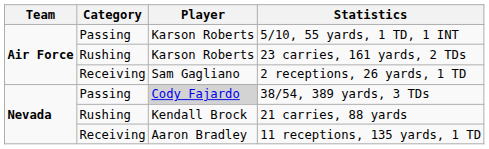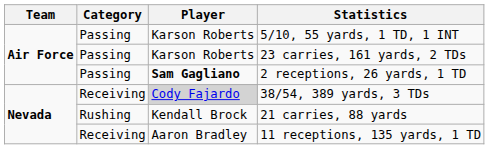(105, 54) Rushing -> (105, 54) Passing
(113, 74) Receiving -> (105, 74) Passing
(196, 74) normal -> (196, 74) bold
(105, 94) Passing -> (113, 94) Receiving
